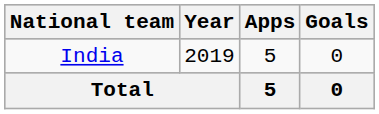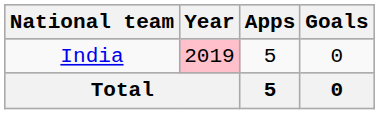(209, 56) no background -> (209, 56) pink background
